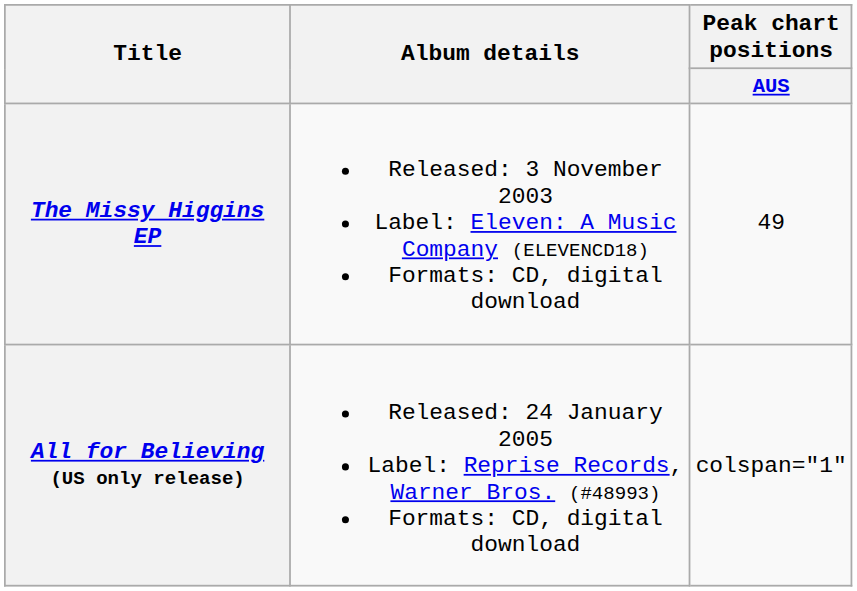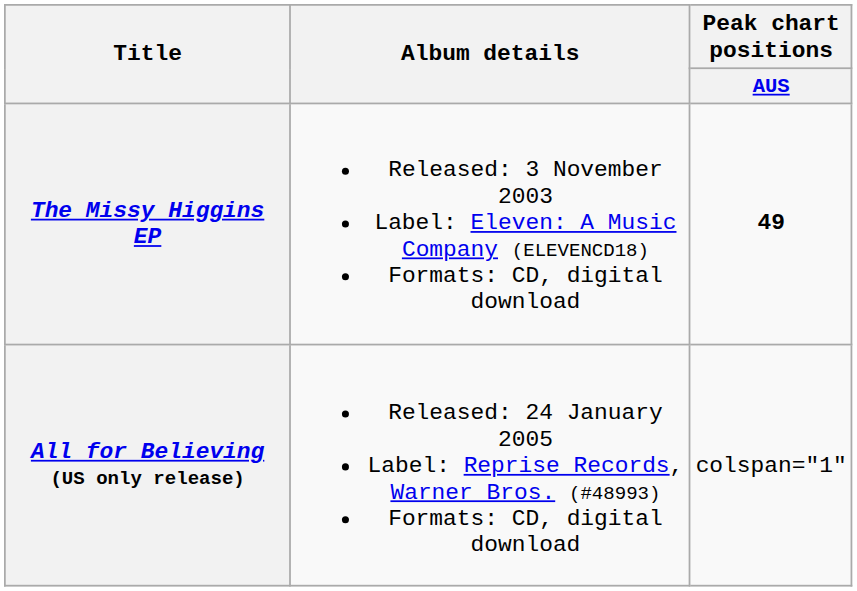(771, 224) normal -> (771, 224) bold
